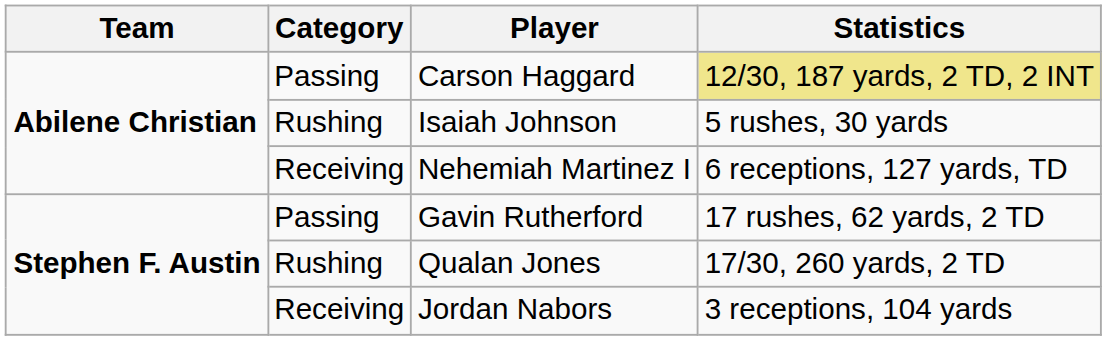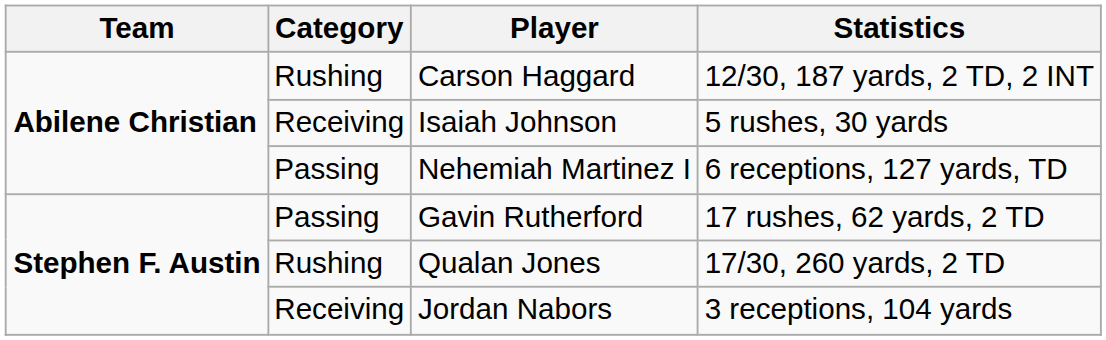(327, 75) Passing -> (329, 75) Rushing
(899, 75) khaki background -> (899, 75) no background
(329, 122) Rushing -> (339, 122) Receiving
(339, 169) Receiving -> (327, 169) Passing
